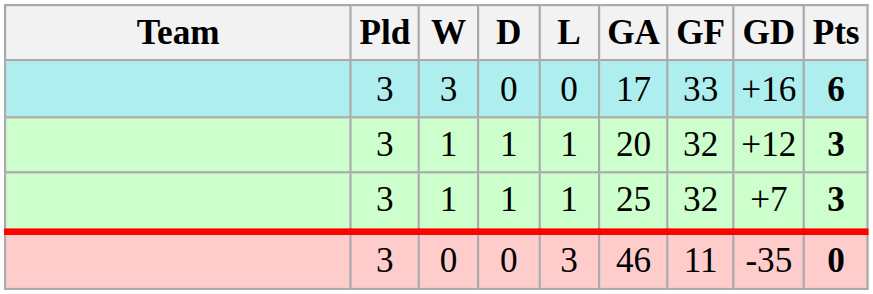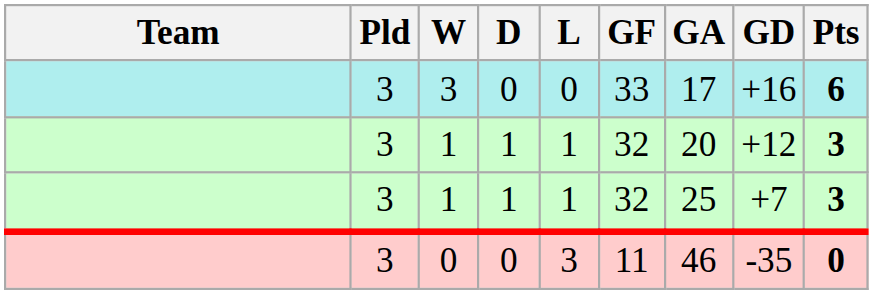columns swapped: (701, 32) <-> (634, 32)
